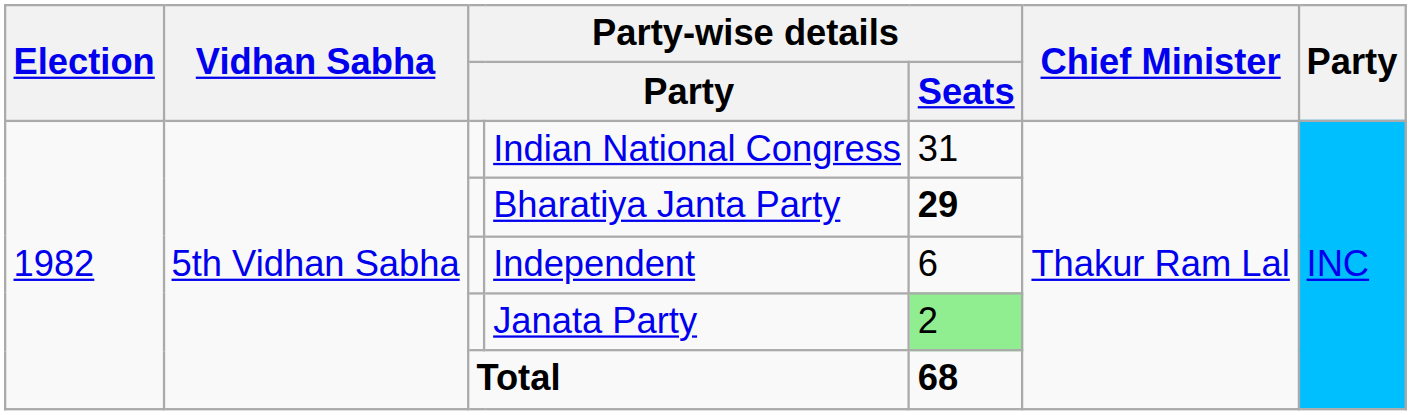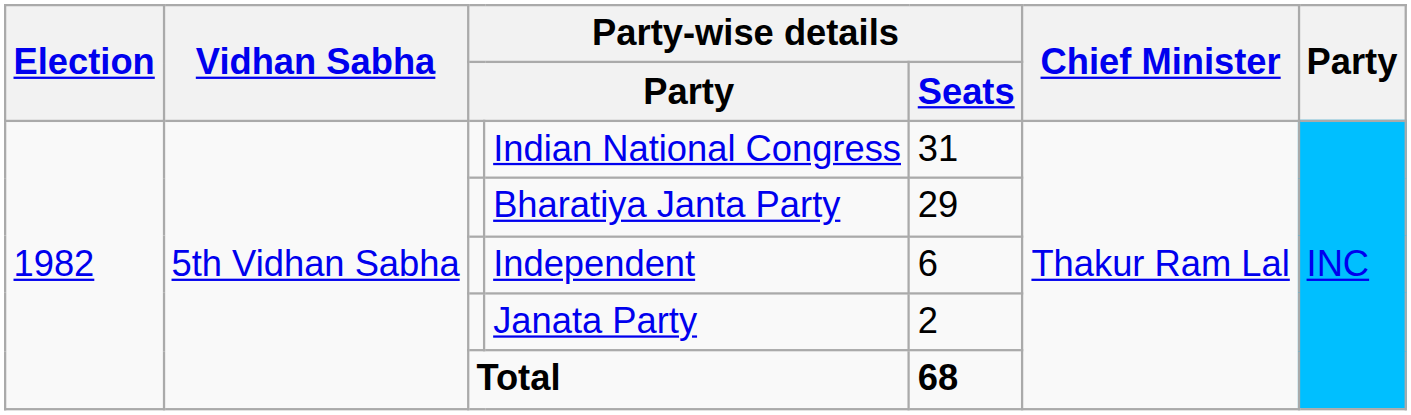(938, 206) bold -> (938, 206) normal
(928, 321) lightgreen background -> (928, 321) no background
